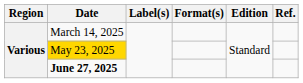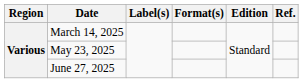(82, 50) gold background -> (82, 50) no background
(84, 68) bold -> (82, 68) normal
